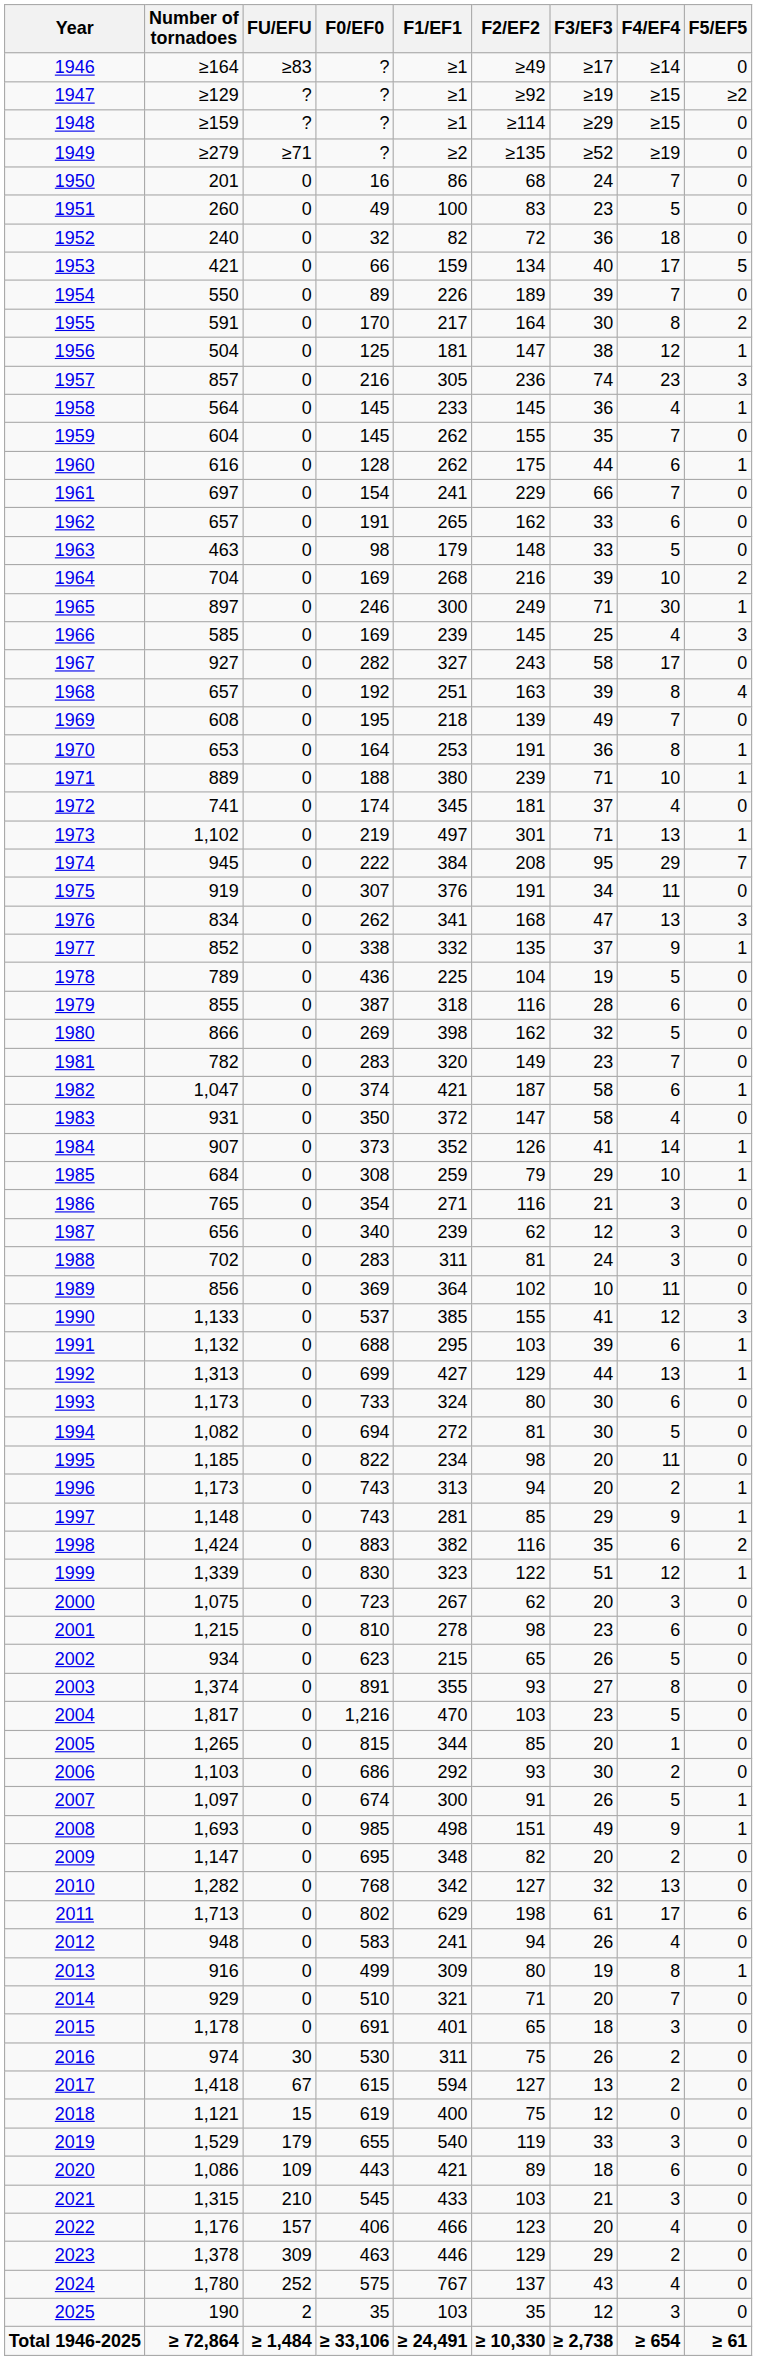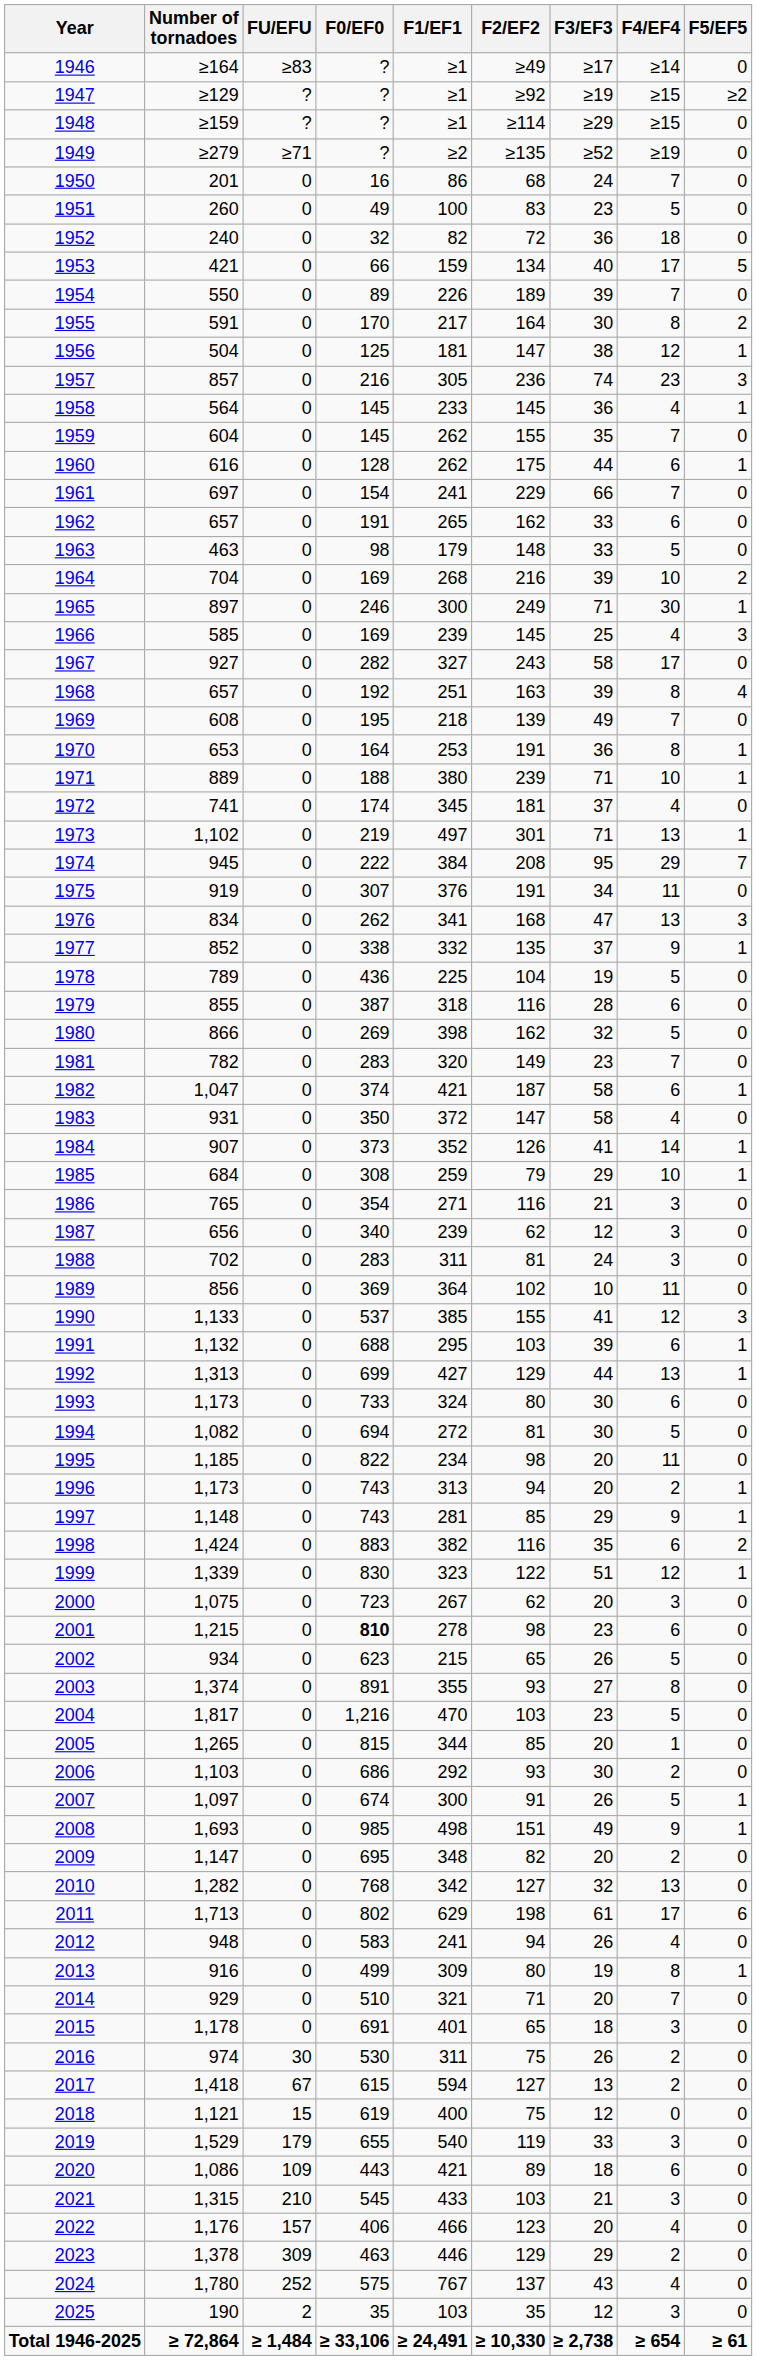(375, 1630) normal -> (375, 1630) bold
